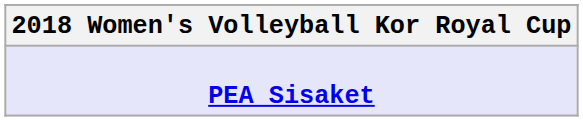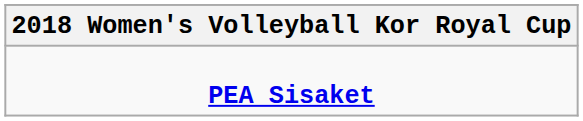(291, 96) lavender background -> (291, 96) no background
